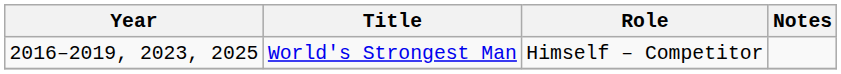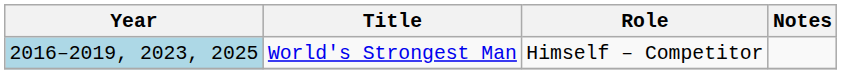(134, 53) no background -> (134, 53) lightblue background
